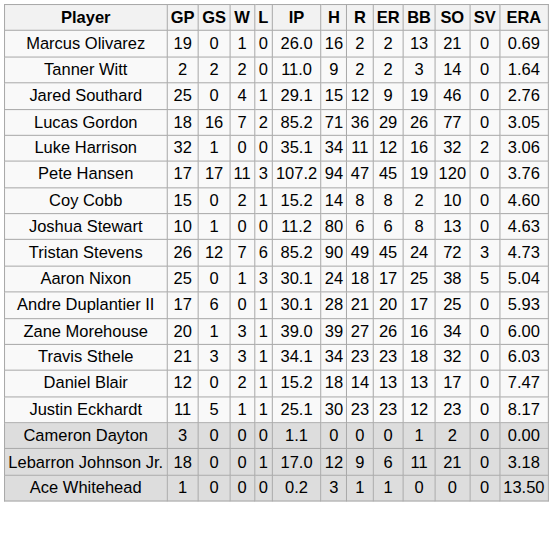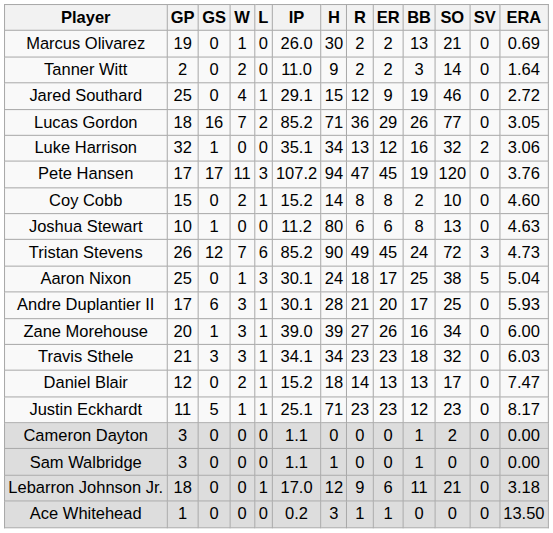(334, 43) 16 -> (334, 43) 30
(214, 69) 2 -> (214, 69) 0
(524, 95) 2.76 -> (524, 95) 2.72
(360, 148) 11 -> (360, 148) 13
(242, 305) 0 -> (242, 305) 3
(334, 409) 30 -> (334, 409) 71
+ row: (86, 461)
